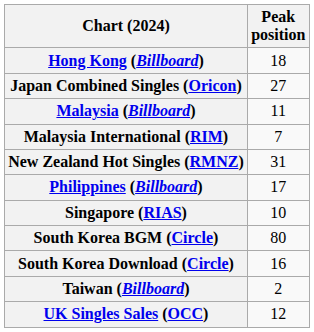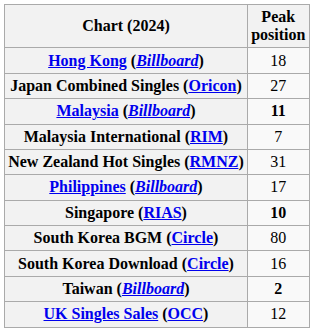(278, 111) normal -> (278, 111) bold
(278, 212) normal -> (278, 212) bold
(278, 288) normal -> (278, 288) bold
